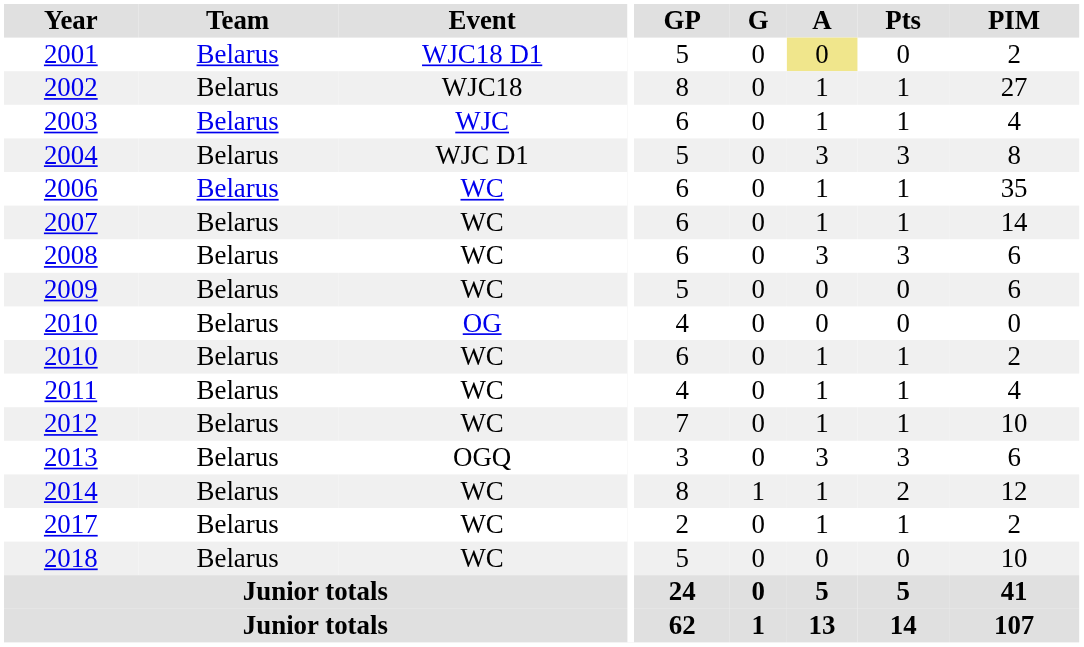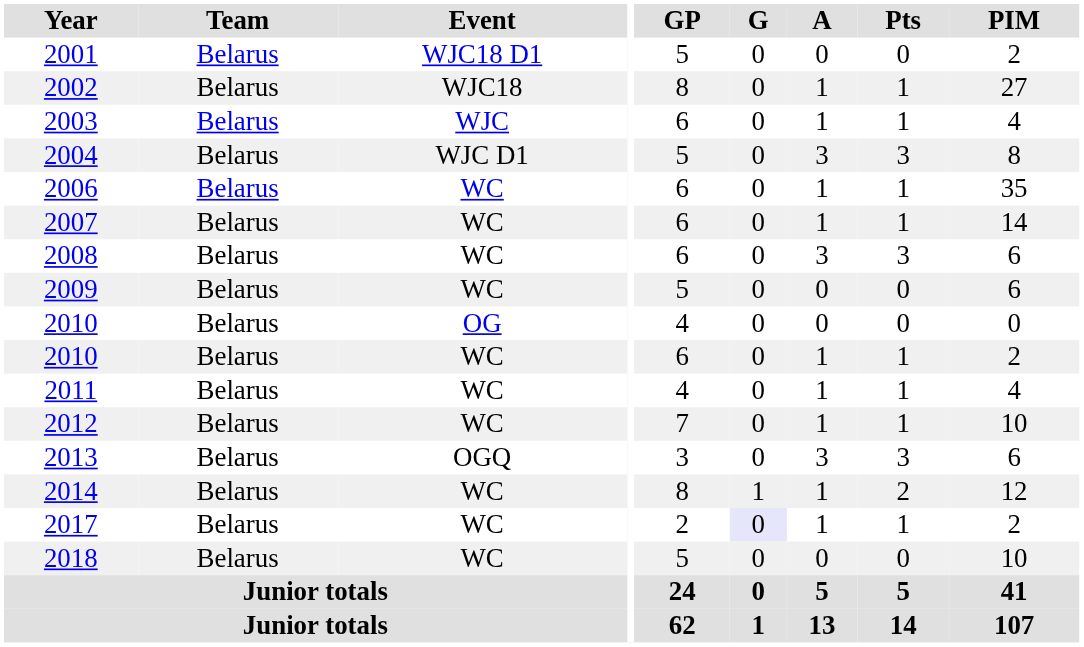(822, 54) khaki background -> (822, 54) no background
(758, 524) no background -> (758, 524) lavender background
